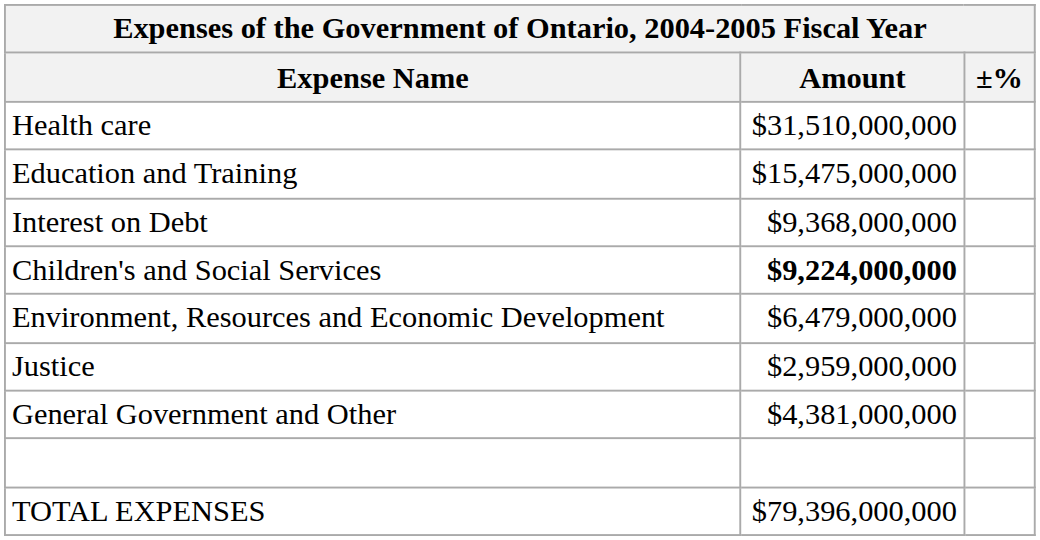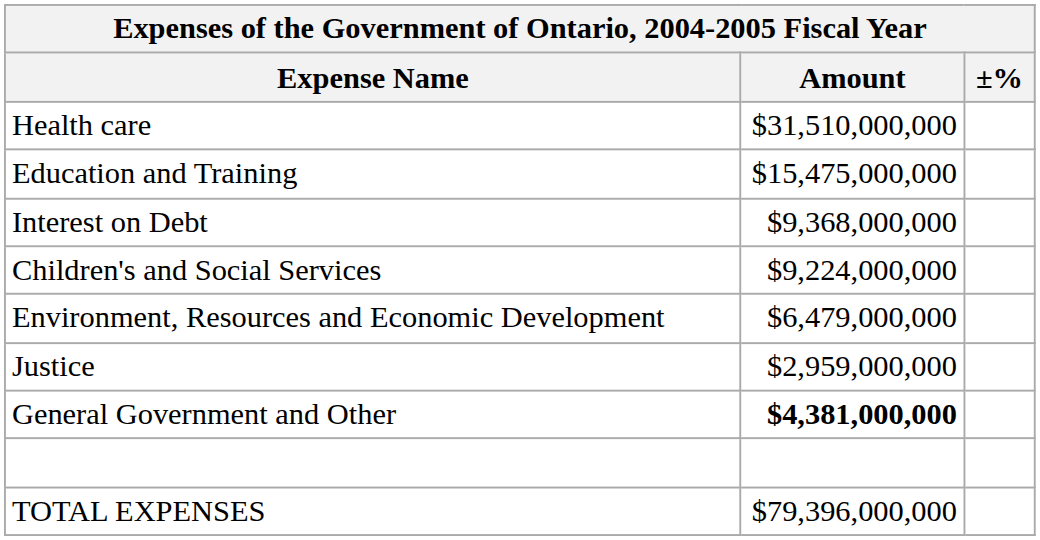(862, 269) bold -> (862, 269) normal
(862, 414) normal -> (862, 414) bold
